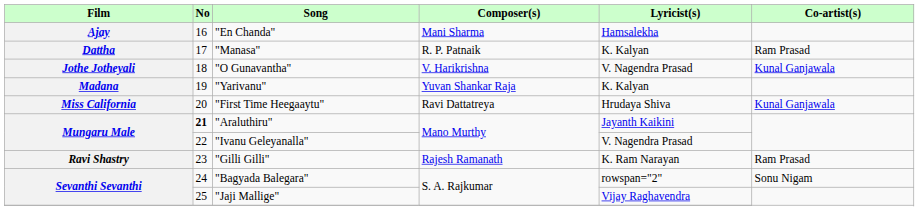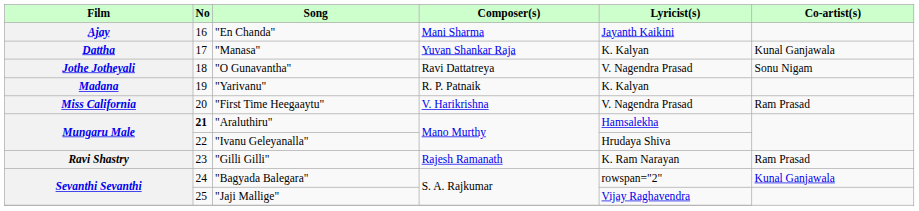(630, 31) Hamsalekha -> (638, 31) Jayanth Kaikini
(451, 50) R. P. Patnaik -> (469, 50) Yuvan Shankar Raja
(782, 50) Ram Prasad -> (795, 50) Kunal Ganjawala
(455, 68) V. Harikrishna -> (458, 68) Ravi Dattatreya
(795, 68) Kunal Ganjawala -> (784, 68) Sonu Nigam
(469, 86) Yuvan Shankar Raja -> (451, 86) R. P. Patnaik
(458, 104) Ravi Dattatreya -> (455, 104) V. Harikrishna
(636, 104) Hrudaya Shiva -> (647, 104) V. Nagendra Prasad
(795, 104) Kunal Ganjawala -> (782, 104) Ram Prasad
(638, 123) Jayanth Kaikini -> (630, 123) Hamsalekha
(647, 141) V. Nagendra Prasad -> (636, 141) Hrudaya Shiva
(784, 178) Sonu Nigam -> (795, 178) Kunal Ganjawala
